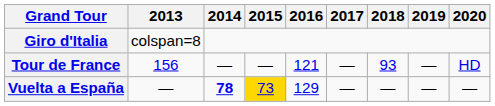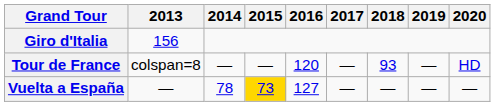(166, 40) colspan=8 -> (166, 40) 156
(166, 64) 156 -> (166, 64) colspan=8
(306, 64) 121 -> (306, 64) 120
(225, 88) bold -> (225, 88) normal
(306, 88) 129 -> (306, 88) 127
